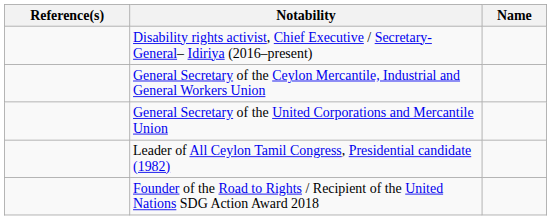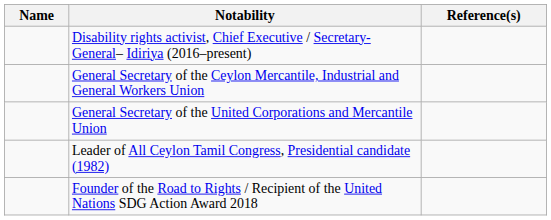columns swapped: (514, 15) <-> (67, 15)
